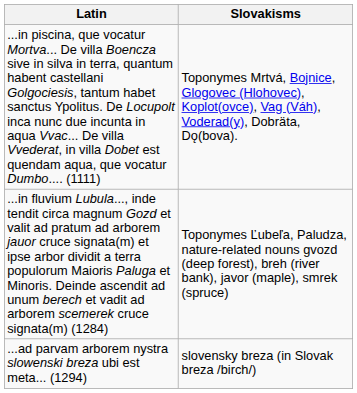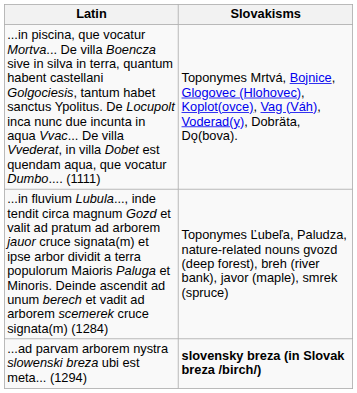(257, 363) normal -> (263, 363) bold
